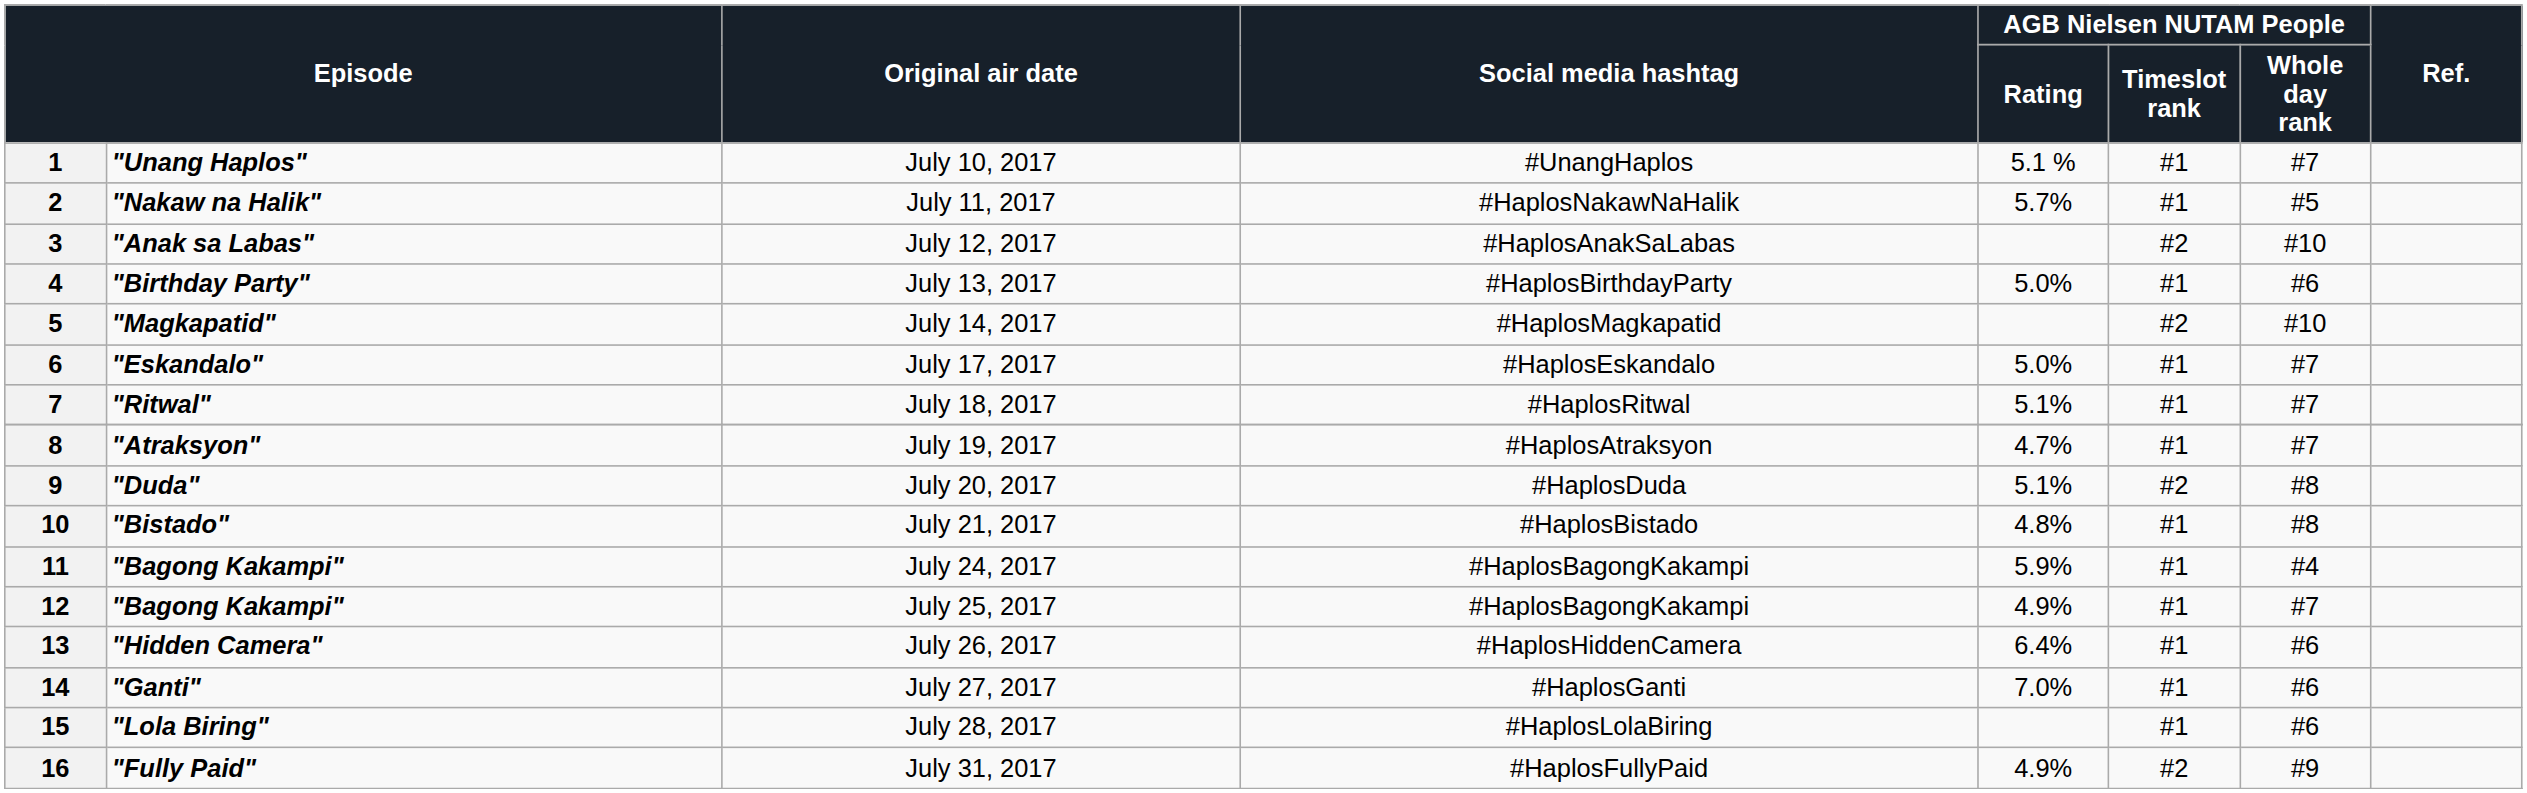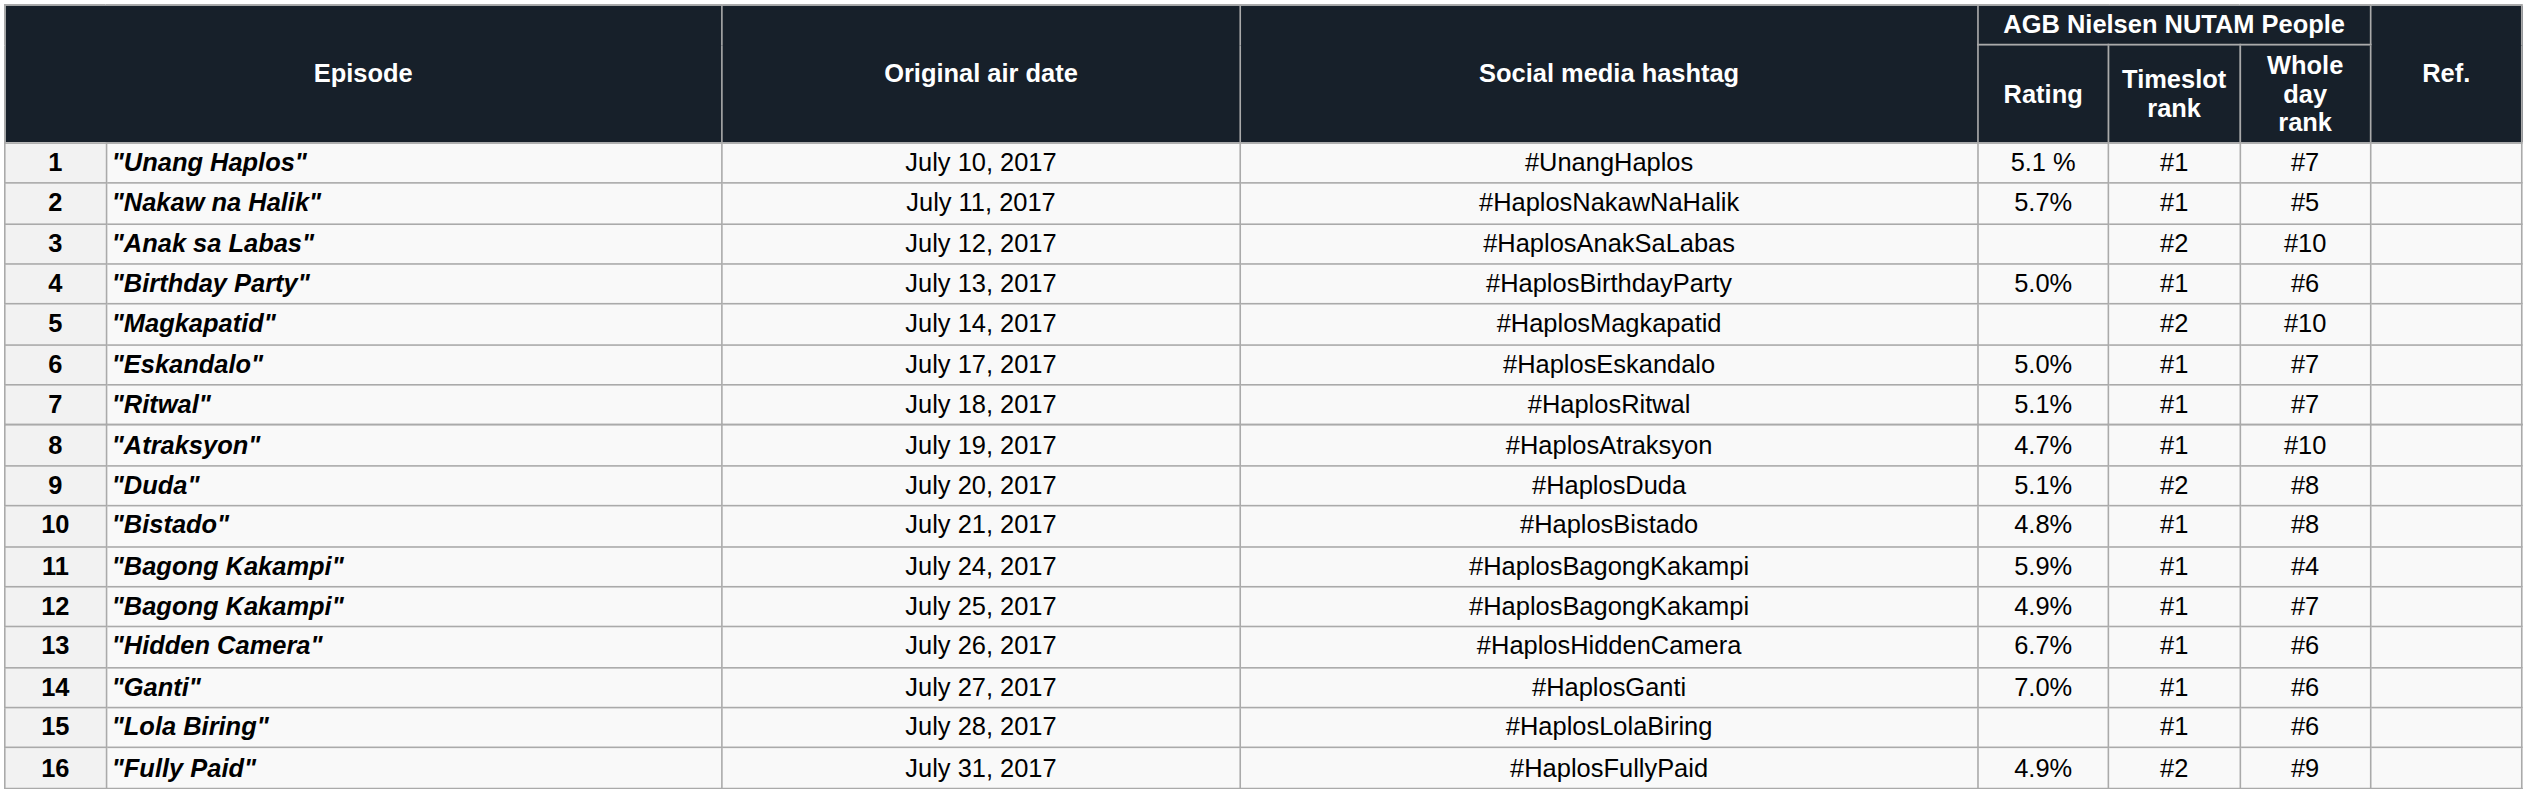(2305, 445) #7 -> (2305, 445) #10
(2043, 646) 6.4% -> (2043, 646) 6.7%
